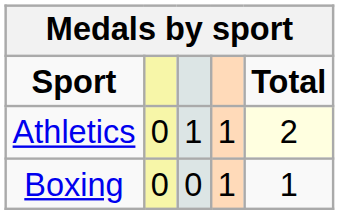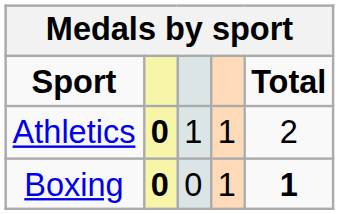(160, 133) normal -> (160, 133) bold
(289, 133) lightyellow background -> (289, 133) no background
(160, 184) normal -> (160, 184) bold
(289, 184) normal -> (289, 184) bold
